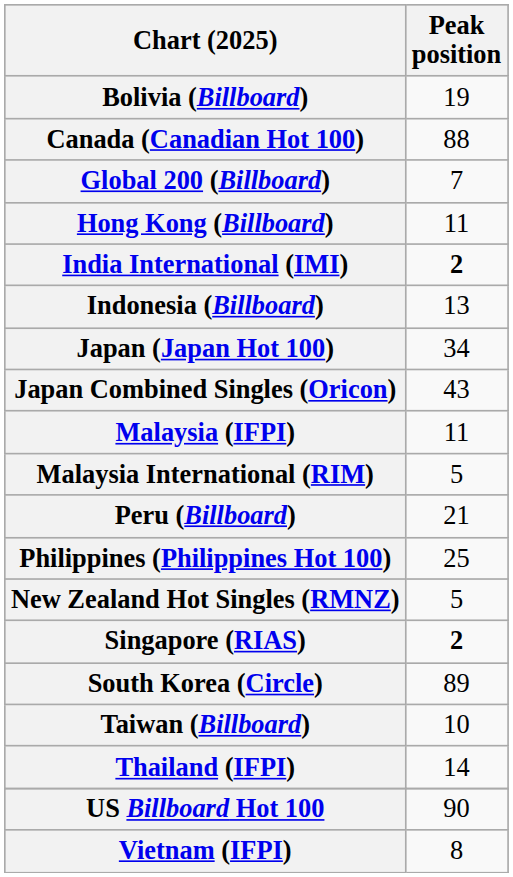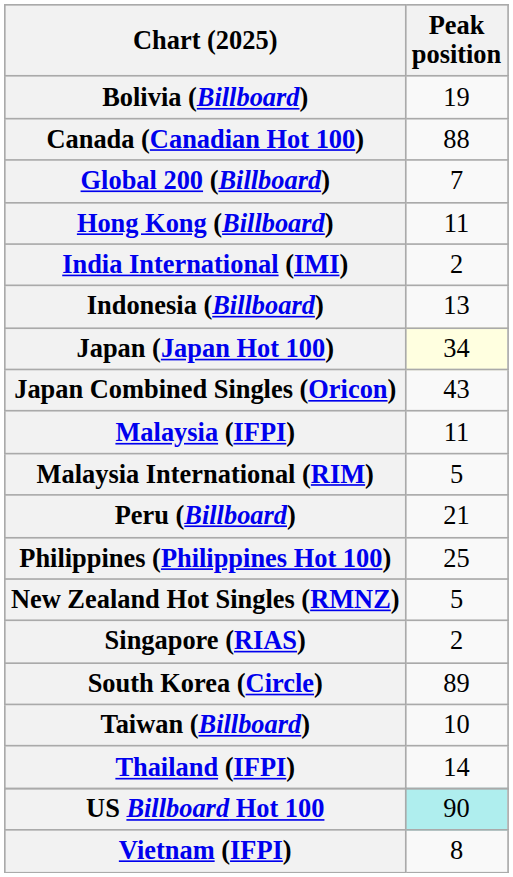(457, 264) bold -> (457, 264) normal
(457, 348) no background -> (457, 348) lightyellow background
(457, 641) bold -> (457, 641) normal
(457, 808) no background -> (457, 808) paleturquoise background
